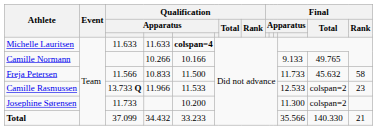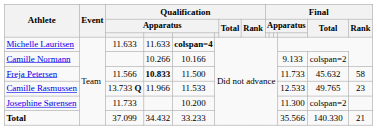(328, 59) 49.765 -> (328, 59) colspan=2
(158, 74) normal -> (158, 74) bold
(328, 89) colspan=2 -> (328, 89) 49.765
